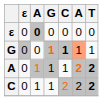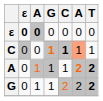(24, 31) normal -> (24, 31) bold
(11, 50) G -> (11, 50) C
(11, 86) C -> (11, 86) G
